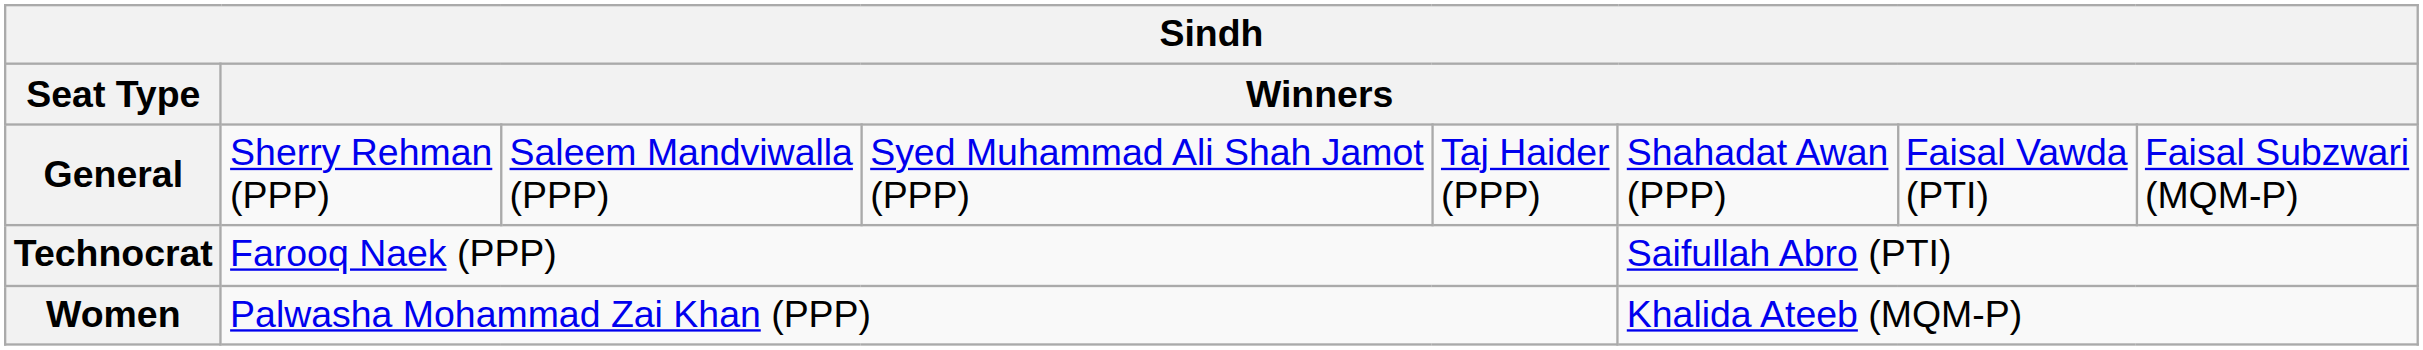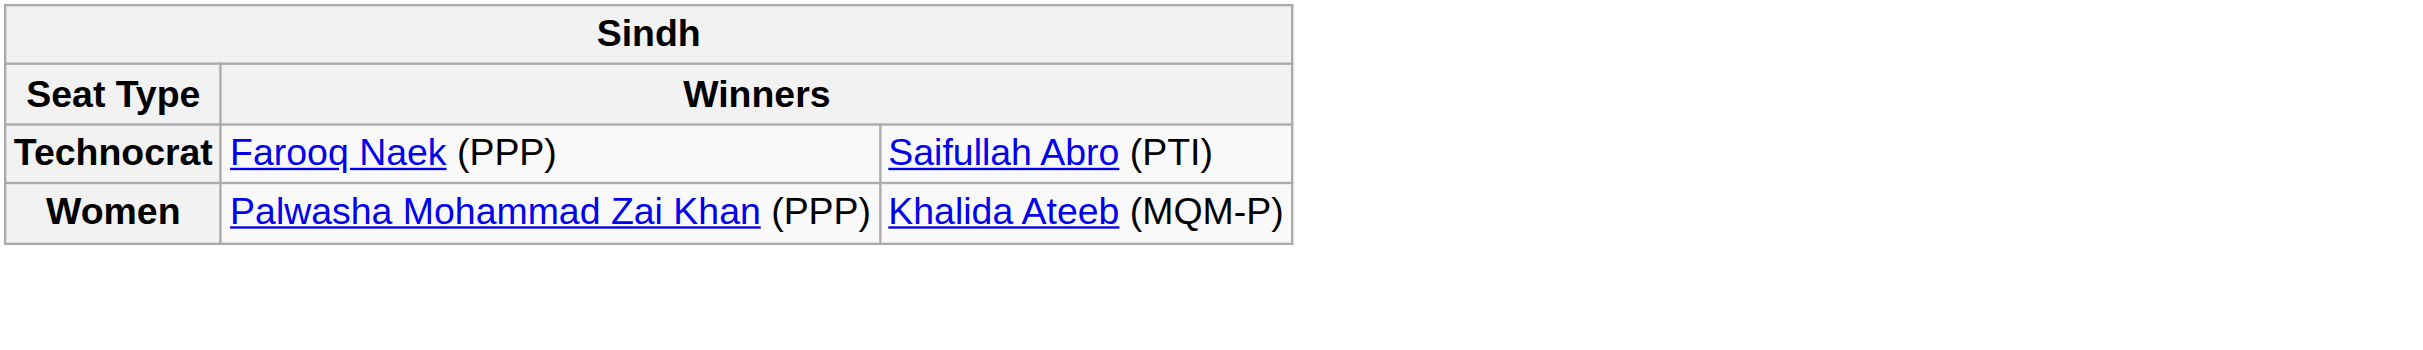- row: (113, 174)
